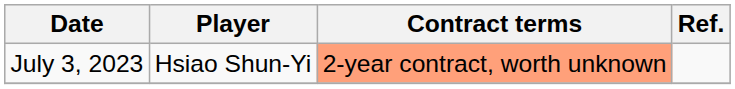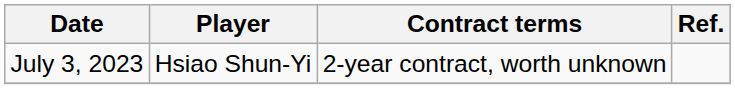(495, 63) lightsalmon background -> (495, 63) no background
